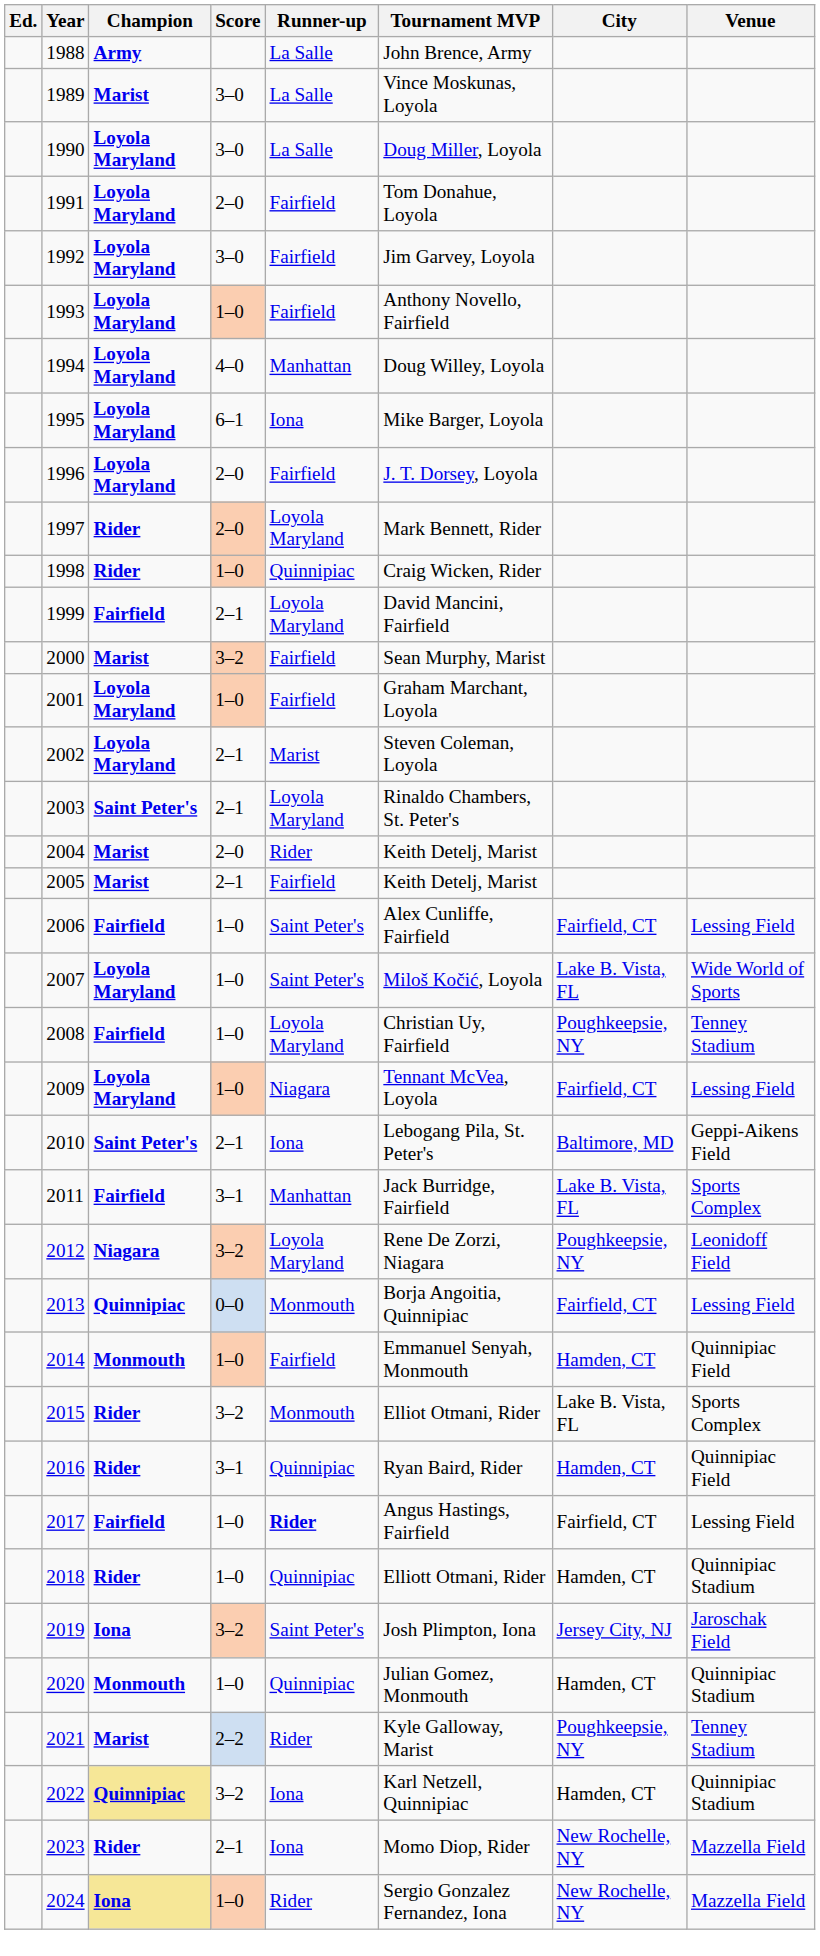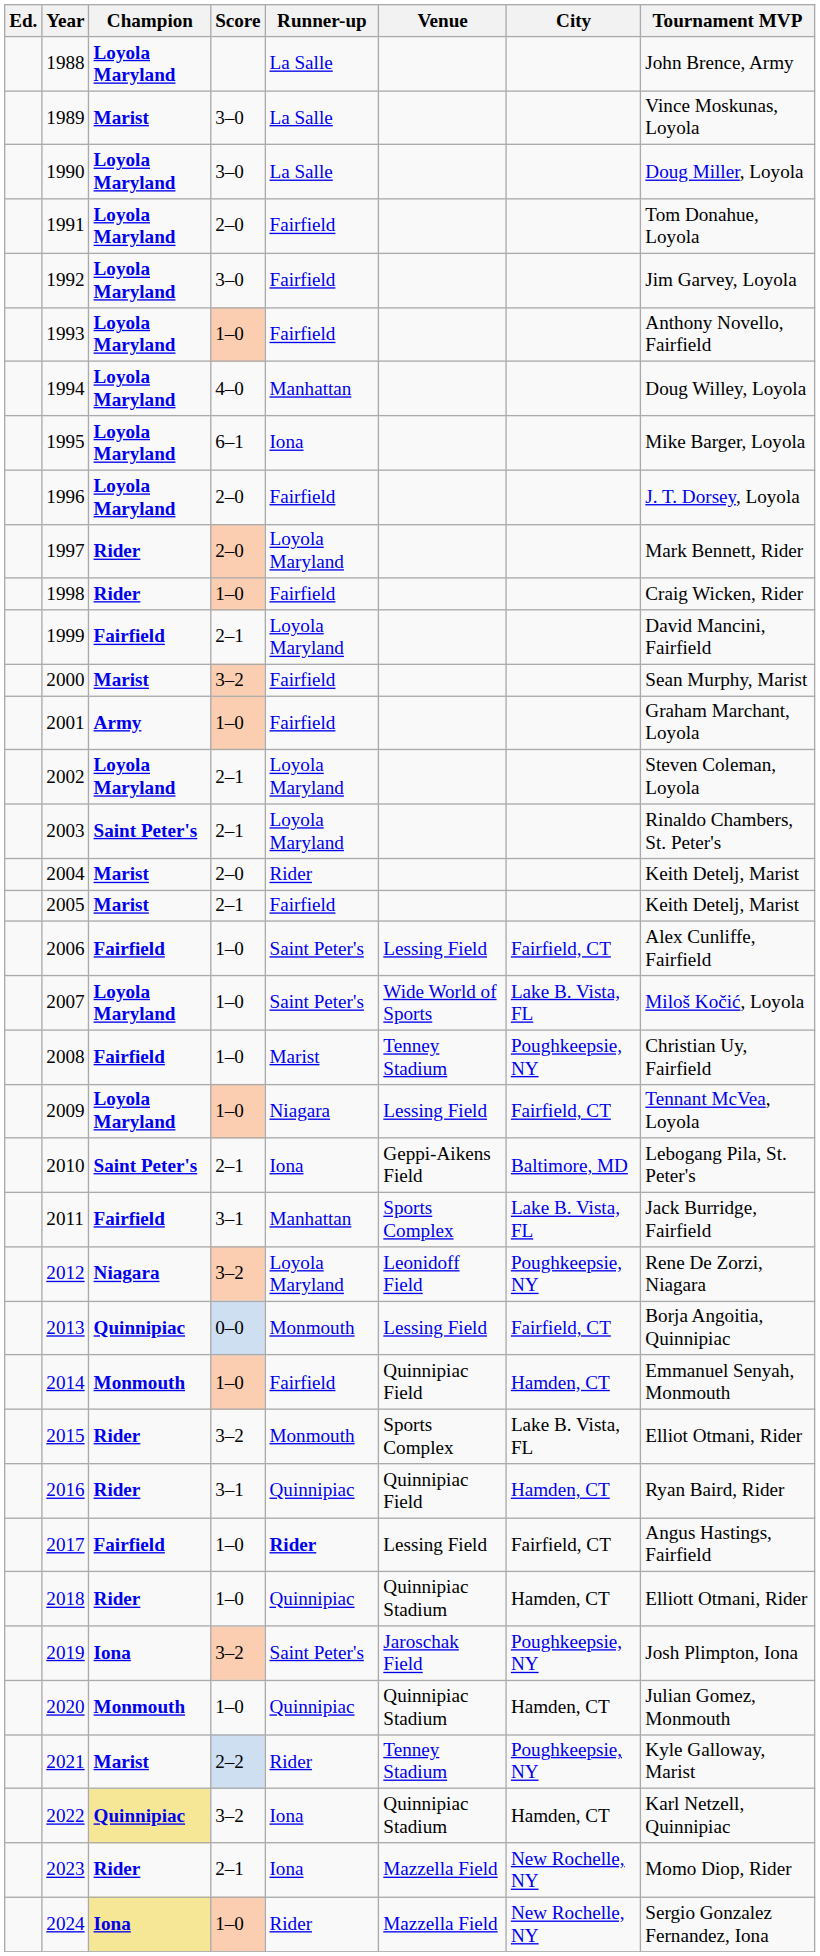columns swapped: (750, 20) <-> (465, 20)
(118, 52) Army -> (135, 63) Loyola Maryland
(312, 571) Quinnipiac -> (302, 594) Fairfield
(135, 700) Loyola Maryland -> (118, 722) Army
(294, 754) Marist -> (307, 777) Loyola Maryland
(307, 1034) Loyola Maryland -> (294, 1057) Marist
(614, 1630) Jersey City, NJ -> (566, 1653) Poughkeepsie, NY
